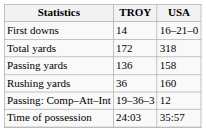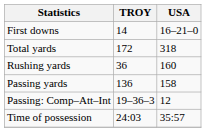rows swapped: (39, 83) <-> (37, 65)
